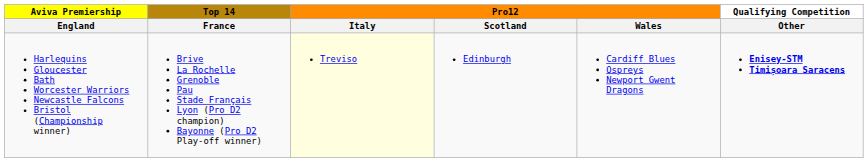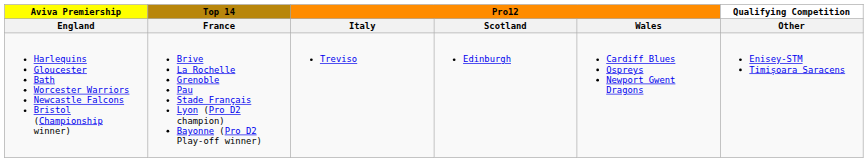(362, 59) lightyellow background -> (362, 59) no background
(792, 64) bold -> (792, 64) normal
